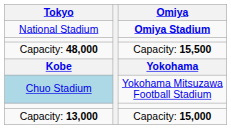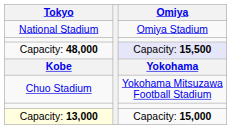(172, 29) bold -> (172, 29) normal
(172, 50) no background -> (172, 50) lavender background
(59, 89) lightblue background -> (59, 89) no background
(59, 116) no background -> (59, 116) lightyellow background
